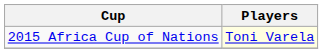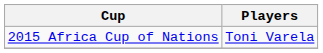(270, 38) lightyellow background -> (270, 38) no background
